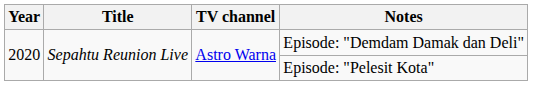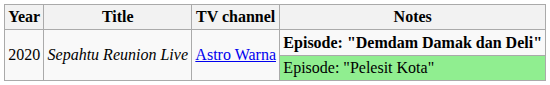(404, 42) normal -> (413, 42) bold
(359, 67) no background -> (359, 67) lightgreen background
